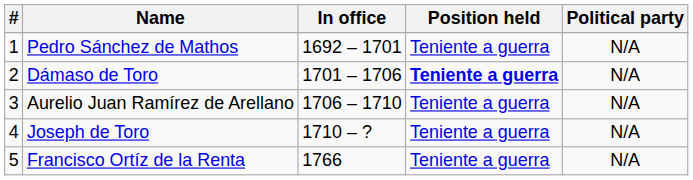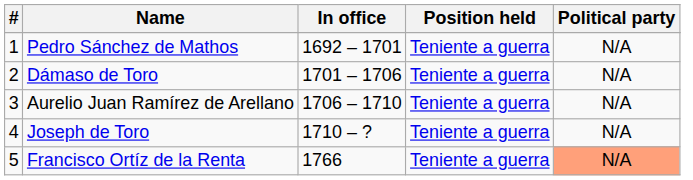(484, 75) bold -> (480, 75) normal
(625, 160) no background -> (617, 160) lightsalmon background
